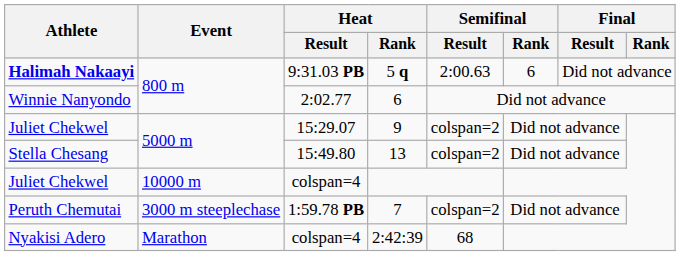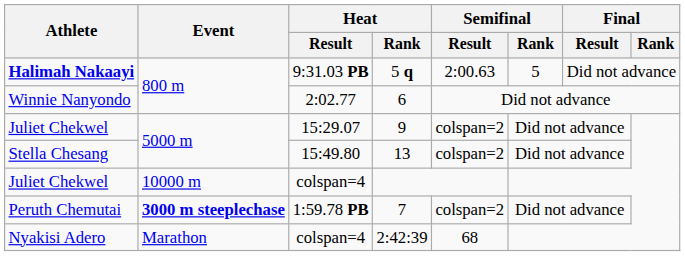(531, 72) 6 -> (535, 72) 5
(211, 210) normal -> (213, 210) bold
